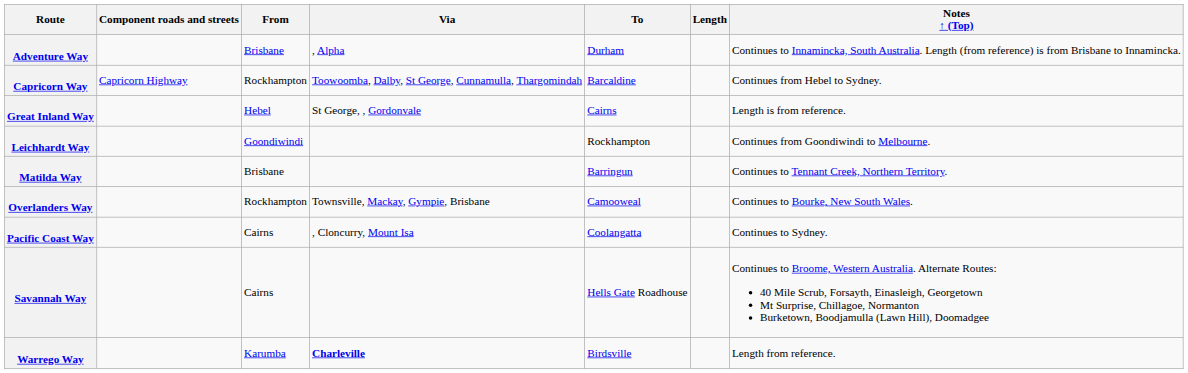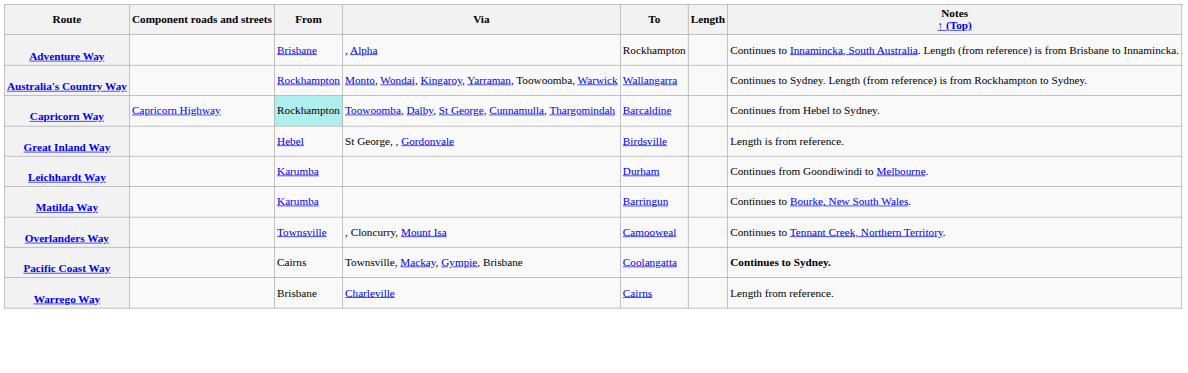(606, 50) Durham -> (654, 50) Rockhampton
+ row: (67, 86)
(275, 80) no background -> (308, 110) paleturquoise background
(602, 110) Cairns -> (645, 141) Birdsville
(274, 141) Goondiwindi -> (298, 171) Karumba
(619, 141) Rockhampton -> (641, 171) Durham
(264, 171) Brisbane -> (298, 201) Karumba
(840, 171) Continues to Tennant Creek, Northern Territory. -> (821, 201) Continues to Bourke, New South Wales.
(275, 201) Rockhampton -> (302, 232) Townsville
(401, 201) Townsville, Mackay, Gympie, Brisbane -> (396, 232) , Cloncurry, Mount Isa
(822, 201) Continues to Bourke, New South Wales. -> (838, 232) Continues to Tennant Creek, Northern Territory.
(363, 232) , Cloncurry, Mount Isa -> (434, 262) Townsville, Mackay, Gympie, Brisbane
(780, 232) normal -> (781, 262) bold
- row: (50, 298)
(265, 353) Karumba -> (297, 292) Brisbane
(339, 353) bold -> (370, 292) normal
(609, 353) Birdsville -> (637, 292) Cairns
